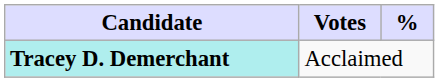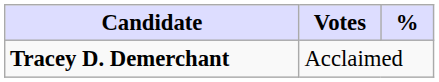(120, 58) paleturquoise background -> (120, 58) no background
